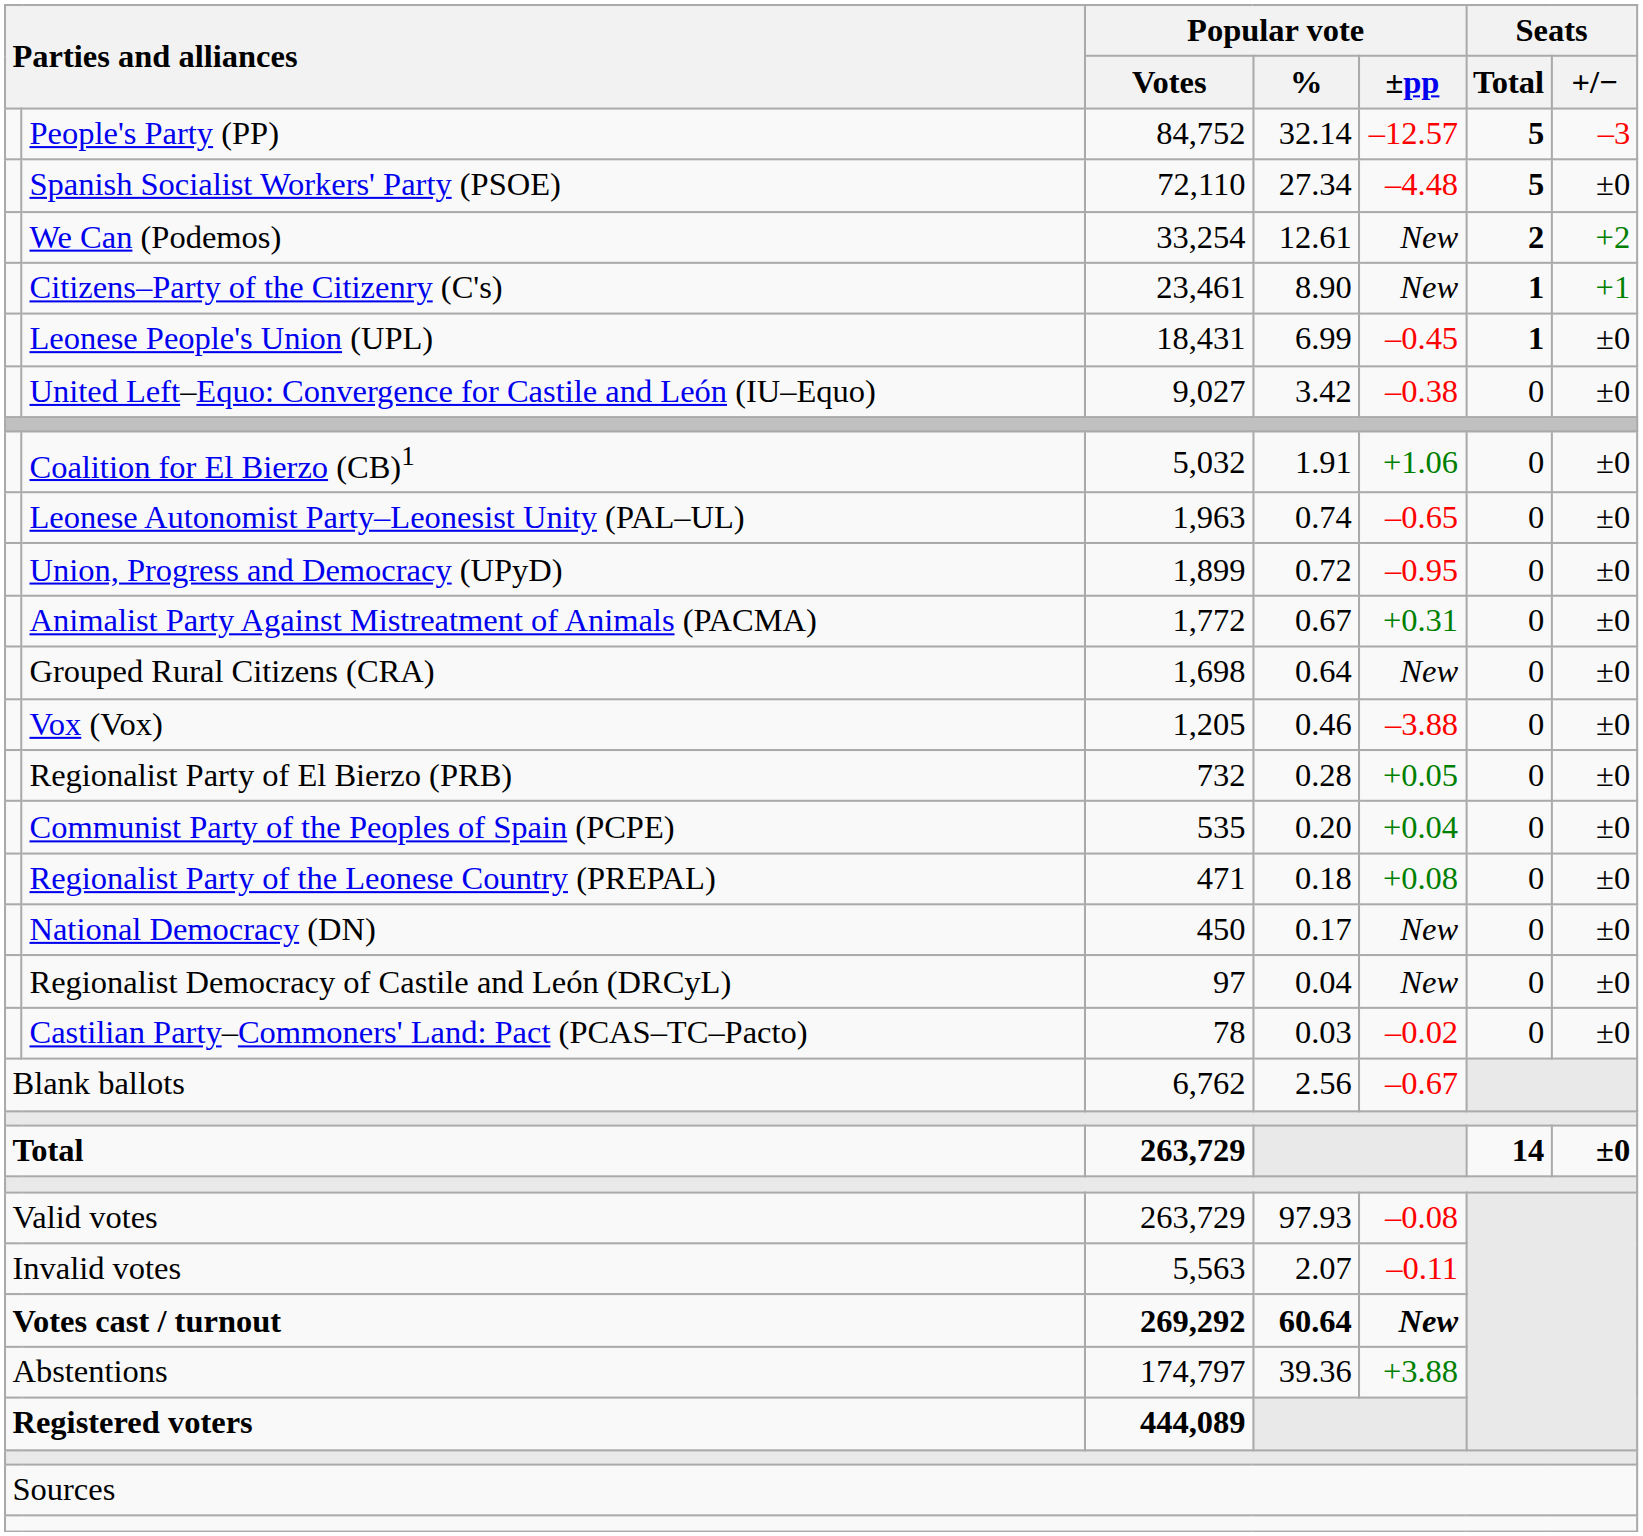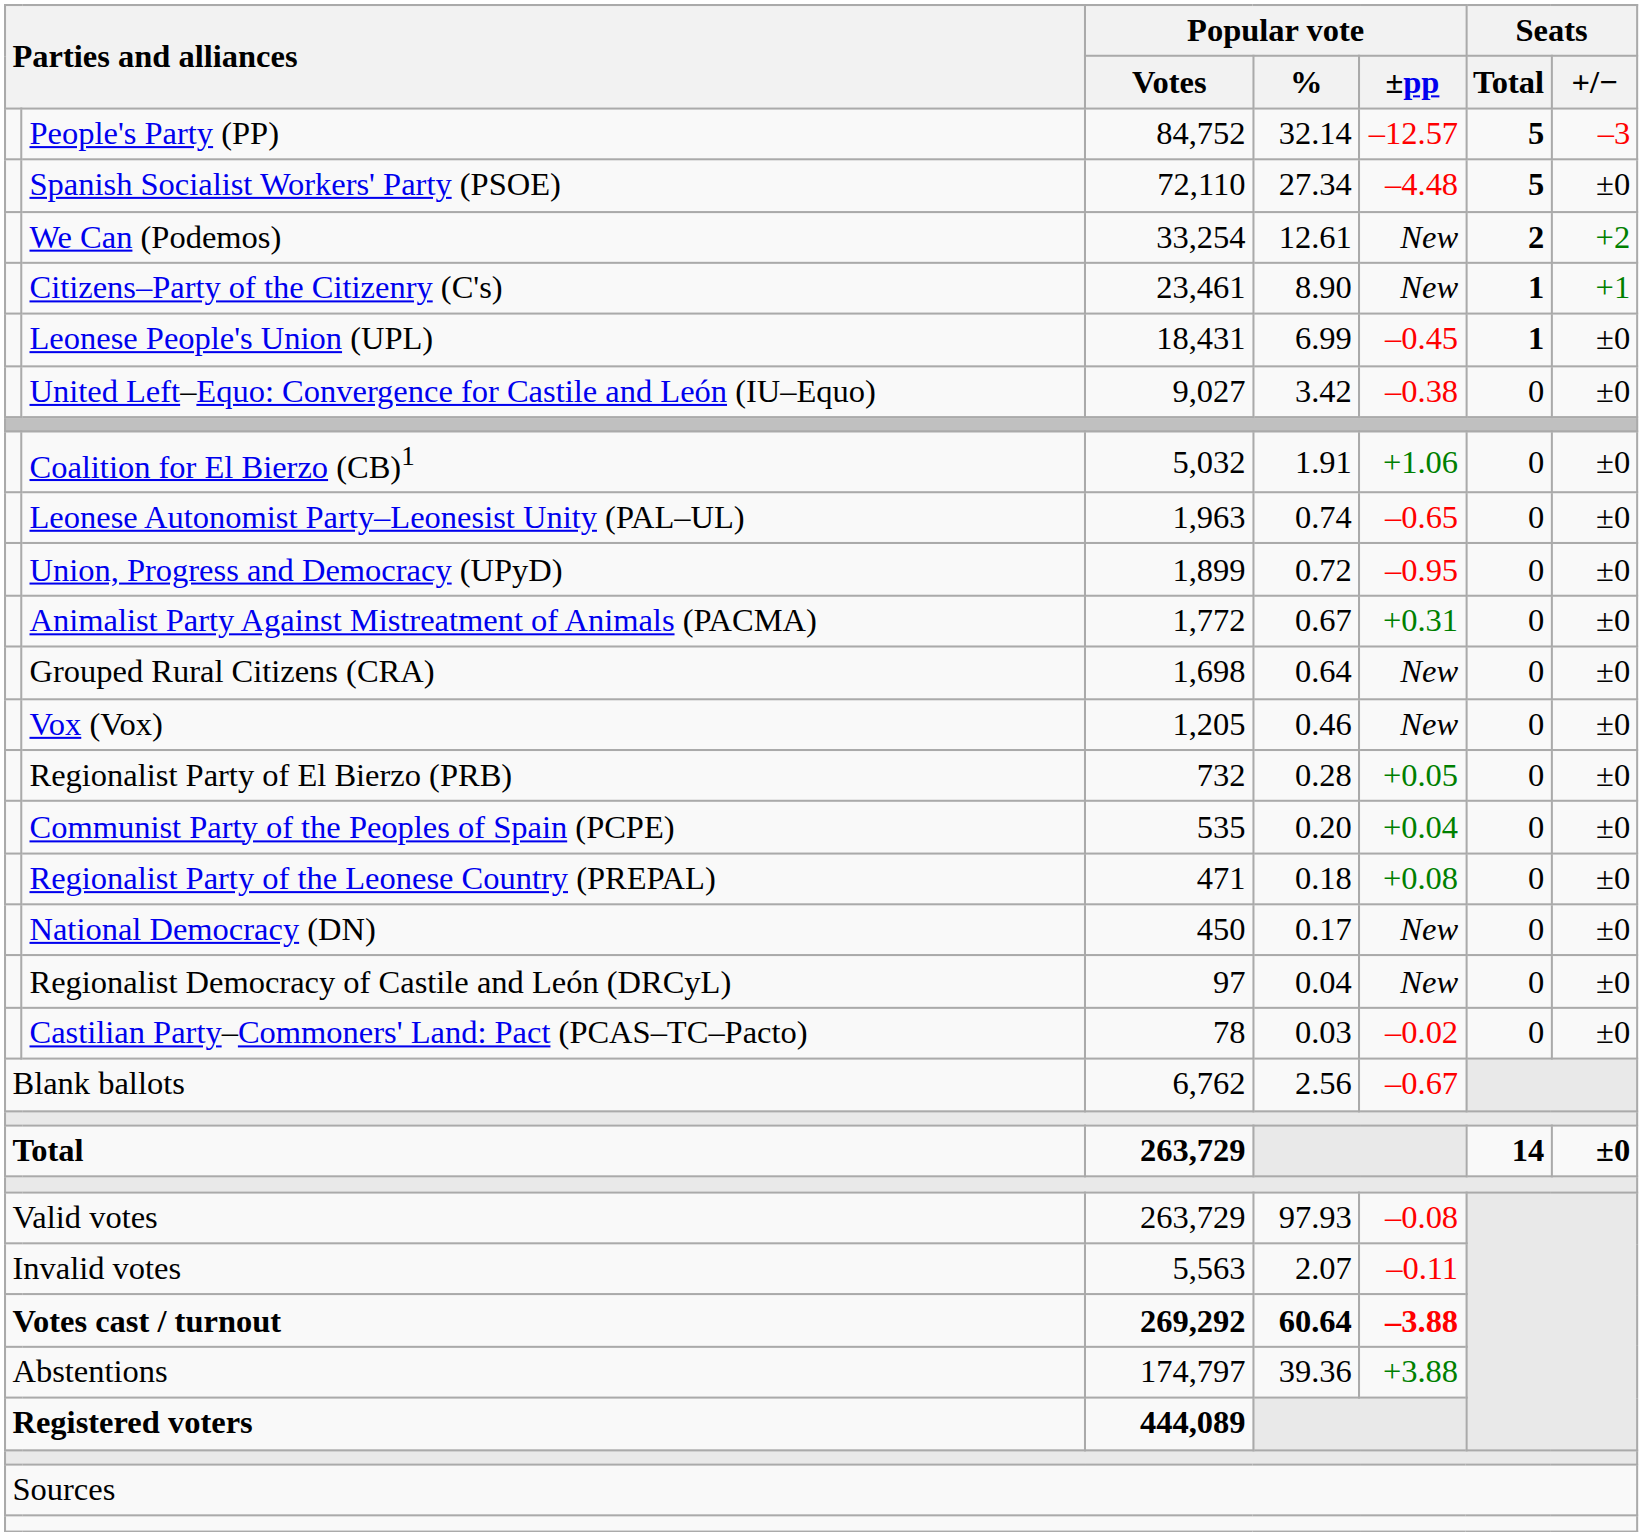(1422, 723) –3.88 -> (1429, 723) New
(1428, 1320) New -> (1422, 1320) –3.88
